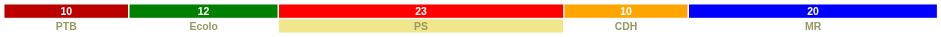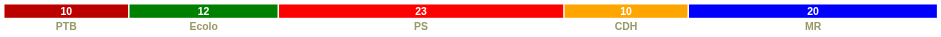(421, 26) khaki background -> (421, 26) no background
